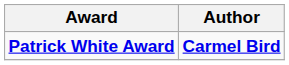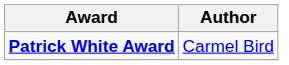(232, 45) bold -> (228, 45) normal
